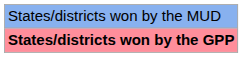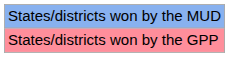(121, 40) bold -> (113, 40) normal
